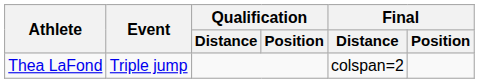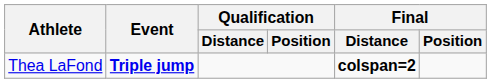(149, 66) normal -> (152, 66) bold
(367, 66) normal -> (377, 66) bold
